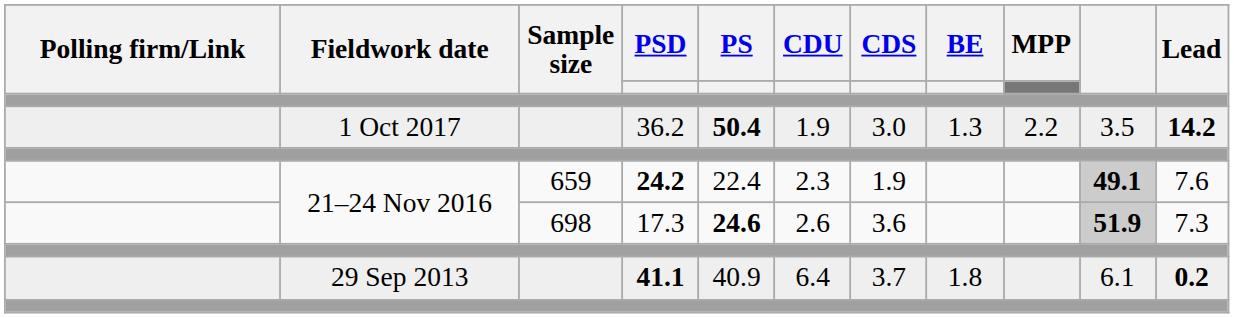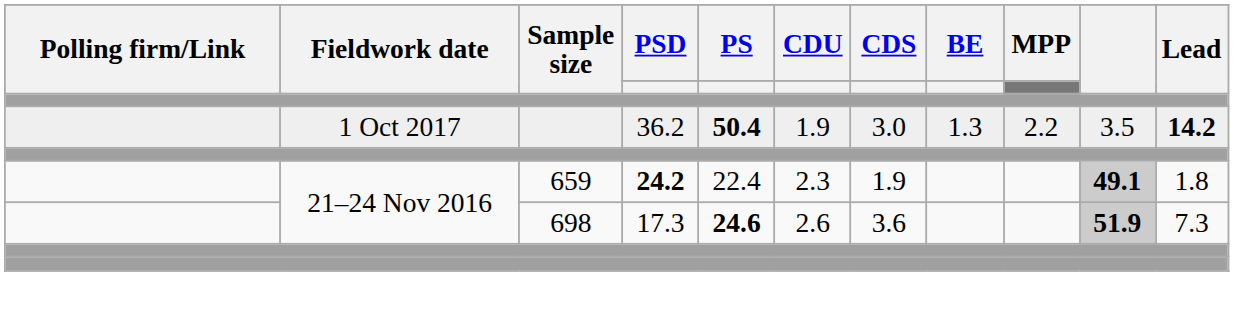(1192, 181) 7.6 -> (1192, 181) 1.8
- row: (400, 277)
